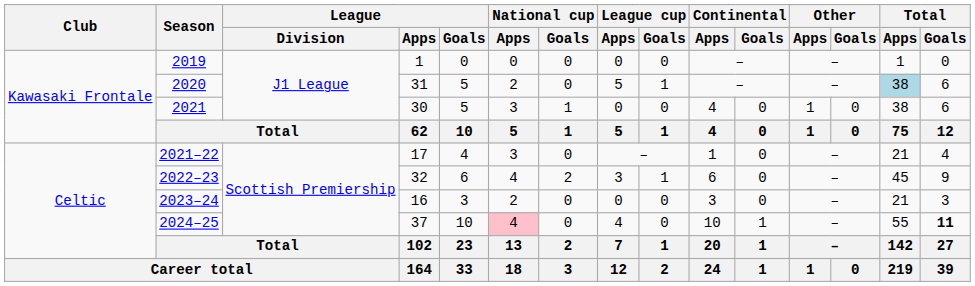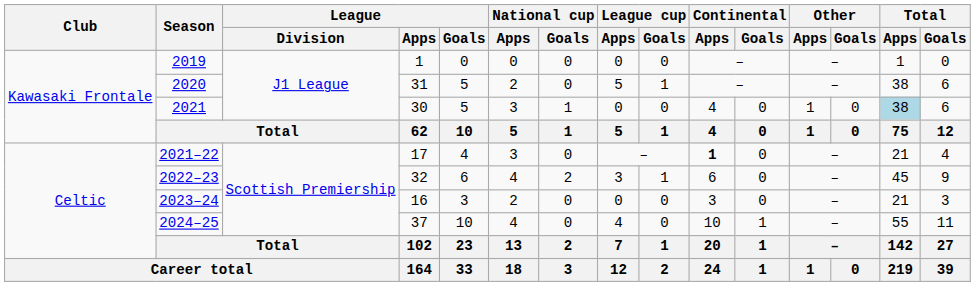(900, 85) lightblue background -> (900, 85) no background
(900, 108) no background -> (900, 108) lightblue background
(712, 155) normal -> (712, 155) bold
(514, 224) pink background -> (514, 224) no background
(945, 224) bold -> (945, 224) normal
